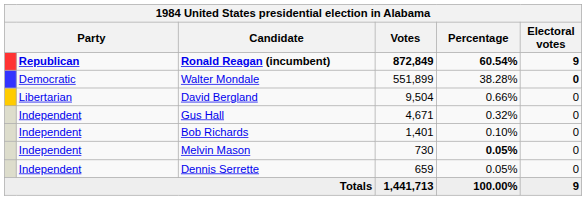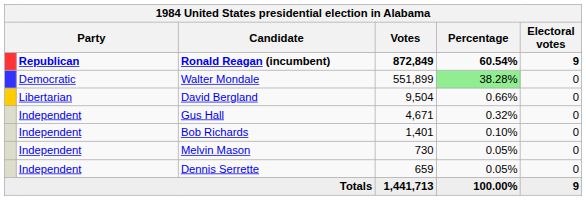(498, 79) no background -> (498, 79) lightgreen background
(576, 79) bold -> (576, 79) normal
(502, 151) bold -> (502, 151) normal
